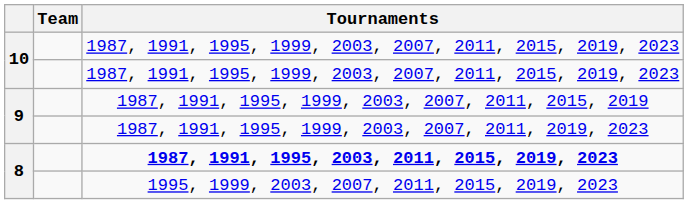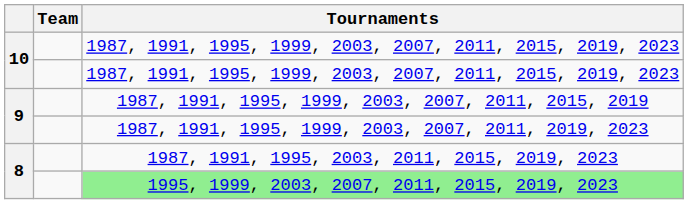(383, 157) bold -> (383, 157) normal
(383, 185) no background -> (383, 185) lightgreen background
